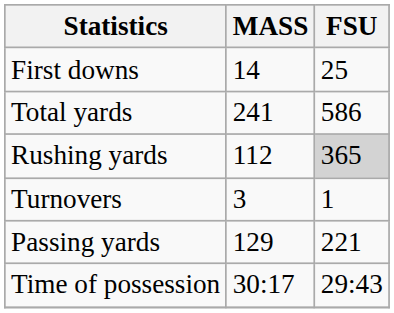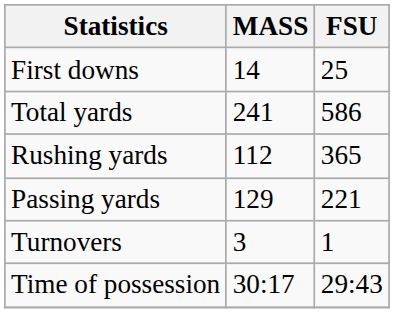(341, 155) lightgrey background -> (341, 155) no background
rows swapped: (86, 241) <-> (67, 198)
